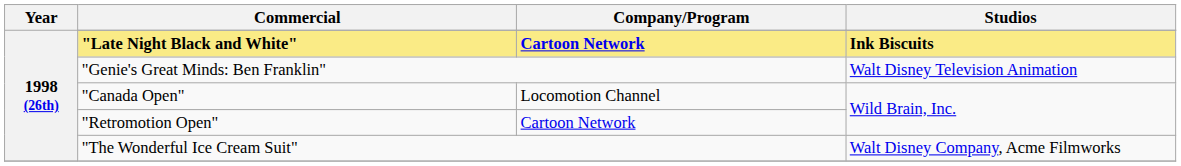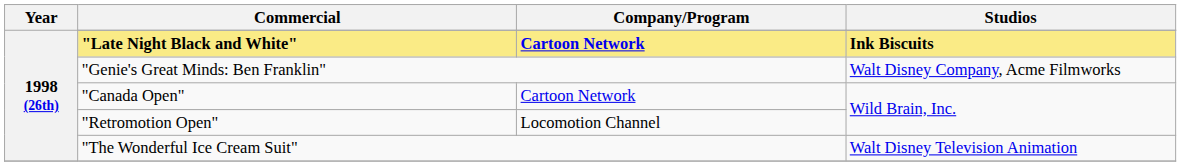(964, 69) Walt Disney Television Animation -> (985, 69) Walt Disney Company, Acme Filmworks
(590, 95) Locomotion Channel -> (578, 95) Cartoon Network
(578, 122) Cartoon Network -> (590, 122) Locomotion Channel
(985, 148) Walt Disney Company, Acme Filmworks -> (964, 148) Walt Disney Television Animation
